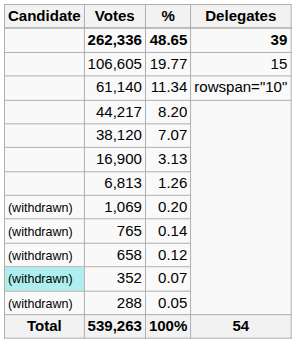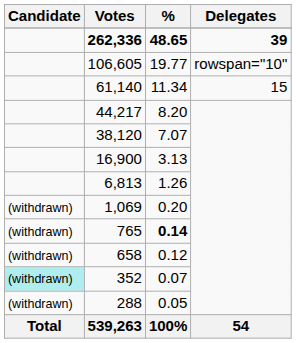(279, 64) 15 -> (241, 64) rowspan="10"
(241, 87) rowspan="10" -> (279, 87) 15
(173, 231) normal -> (173, 231) bold
